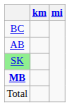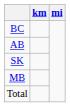(17, 61) lightgreen background -> (17, 61) no background
(17, 77) bold -> (17, 77) normal
